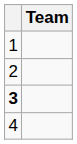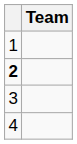(13, 71) normal -> (13, 71) bold
(13, 98) bold -> (13, 98) normal
